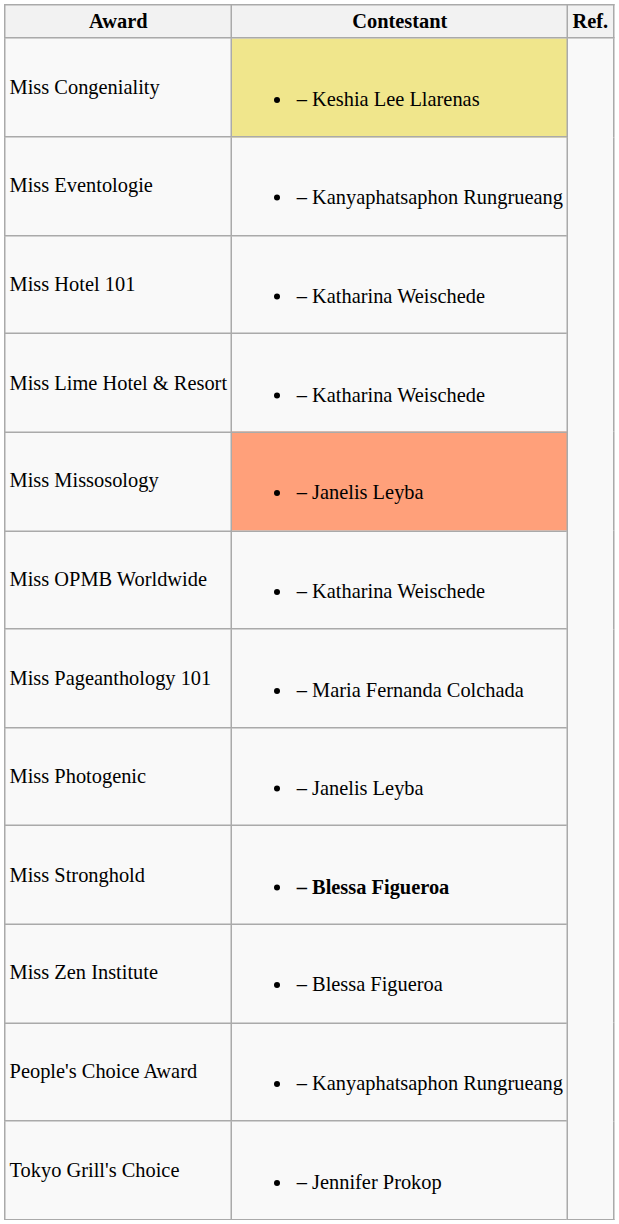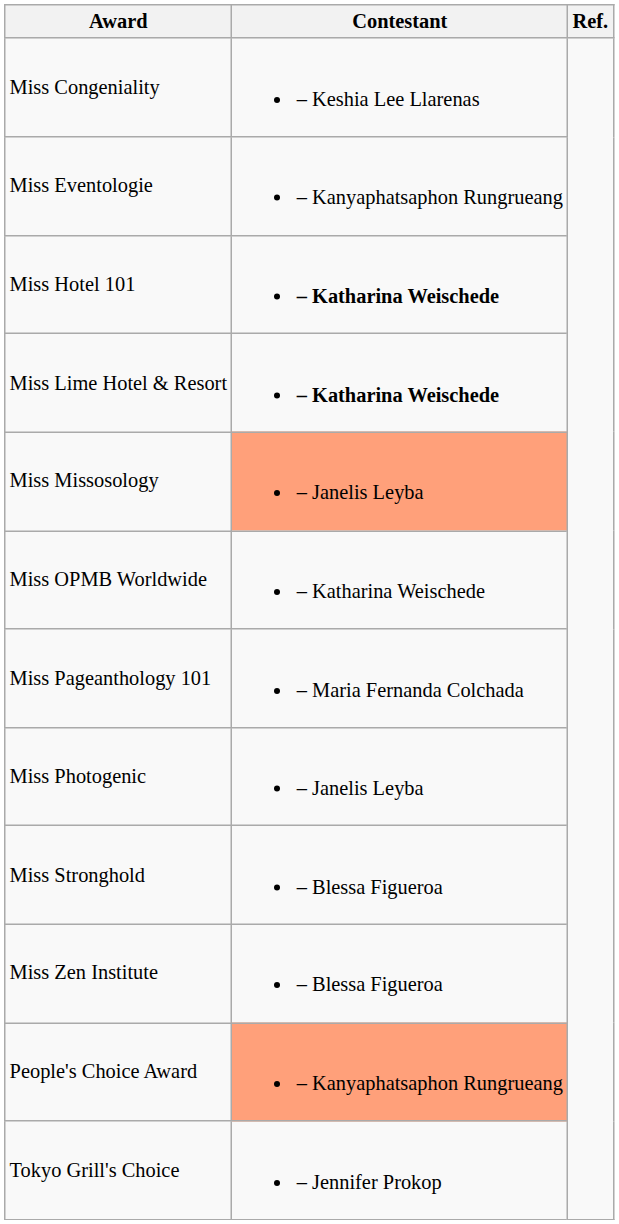(400, 99) khaki background -> (400, 99) no background
(400, 296) normal -> (400, 296) bold
(400, 395) normal -> (400, 395) bold
(400, 887) bold -> (400, 887) normal
(400, 1084) no background -> (400, 1084) lightsalmon background
